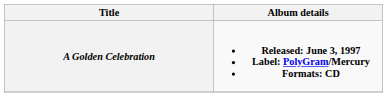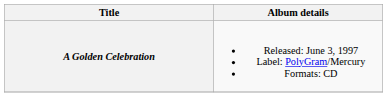(298, 62) bold -> (298, 62) normal
